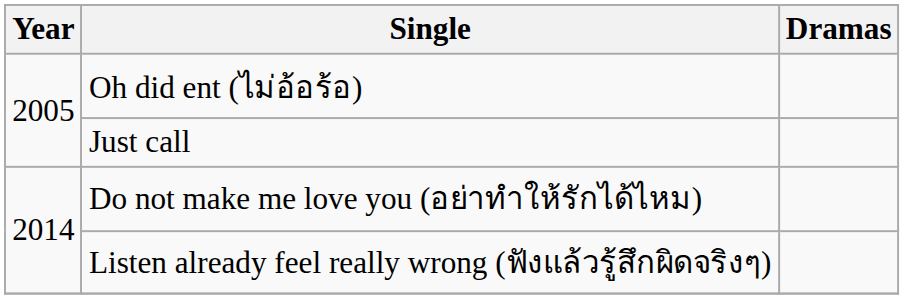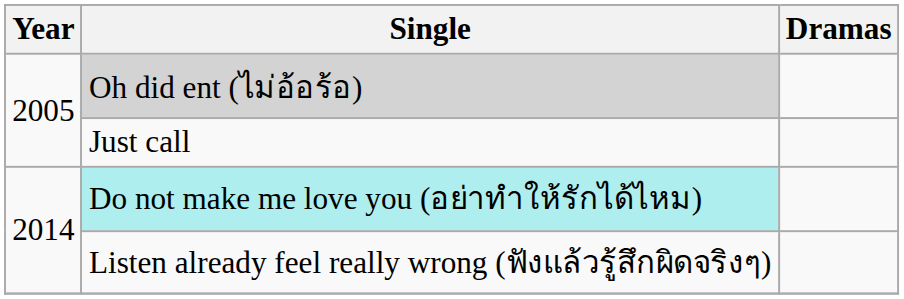(226, 86) no background -> (226, 86) lightgrey background
(395, 199) no background -> (395, 199) paleturquoise background
